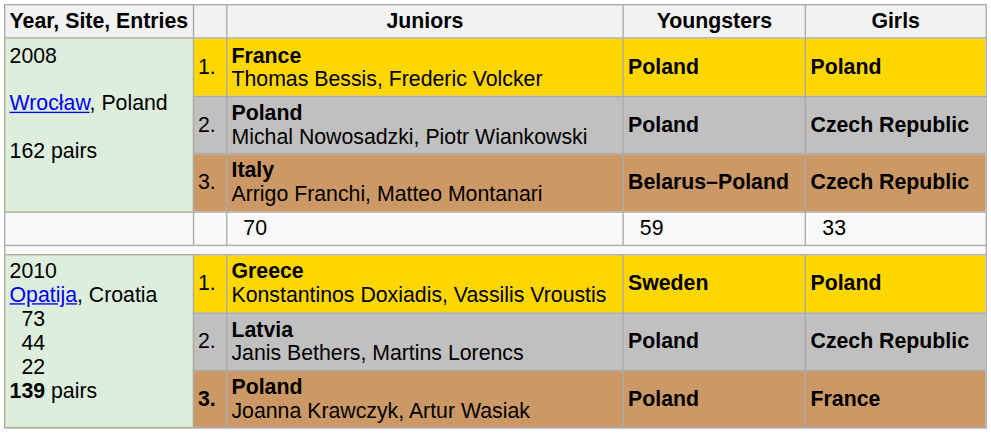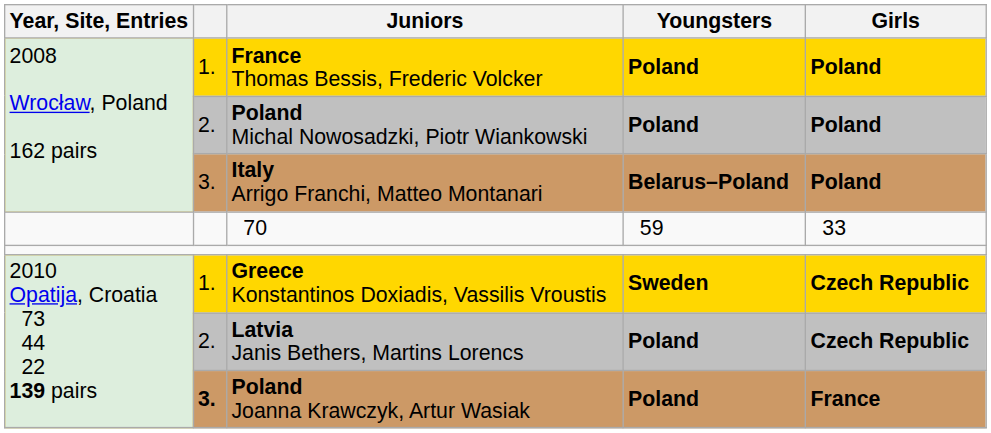(890, 124) Czech Republic -> (846, 124) Poland
(896, 182) Czech Republic -> (846, 182) Poland
(846, 283) Poland -> (896, 283) Czech Republic
